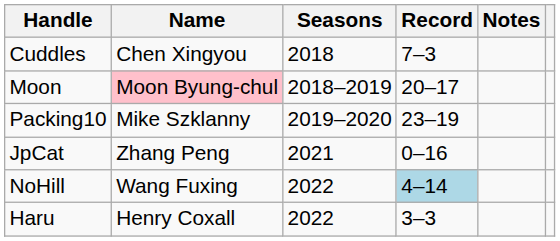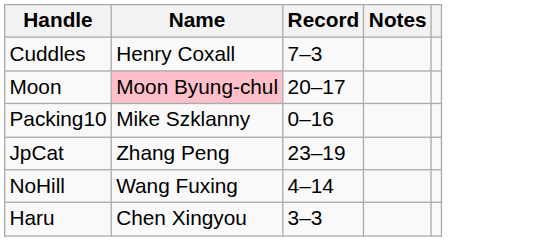- column: (340, 20)
(182, 53) Chen Xingyou -> (176, 53) Henry Coxall
(430, 119) 23–19 -> (311, 119) 0–16
(424, 152) 0–16 -> (317, 152) 23–19
(424, 185) lightblue background -> (311, 185) no background
(176, 218) Henry Coxall -> (182, 218) Chen Xingyou
